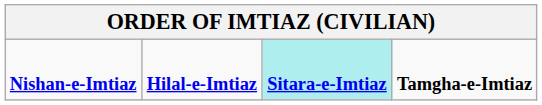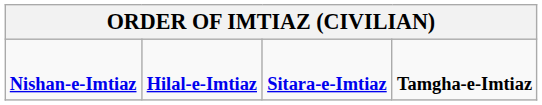(327, 81) paleturquoise background -> (327, 81) no background
